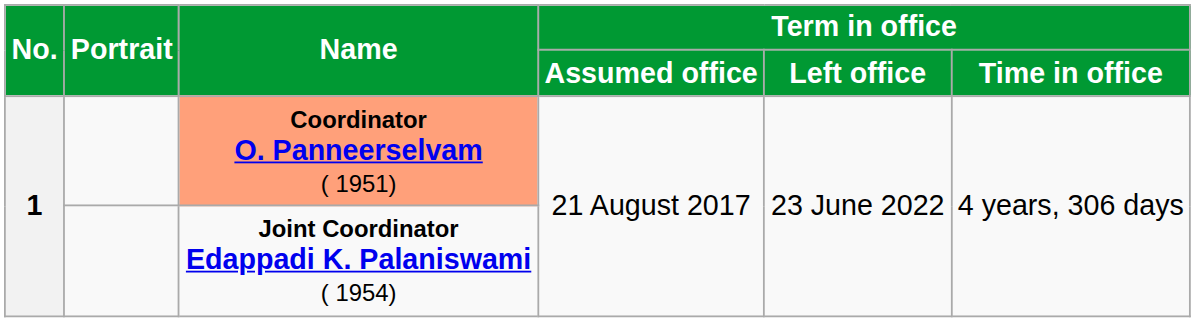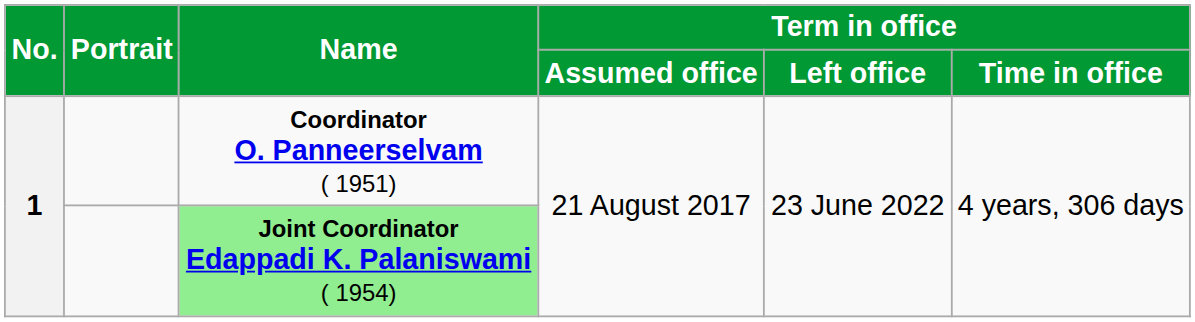(359, 150) lightsalmon background -> (359, 150) no background
(359, 260) no background -> (359, 260) lightgreen background
